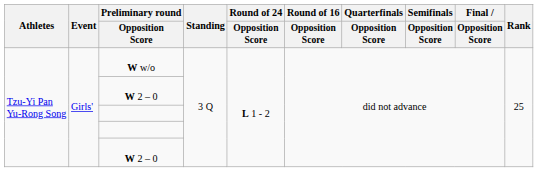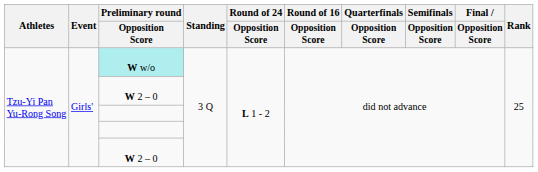(141, 68) no background -> (141, 68) paleturquoise background
